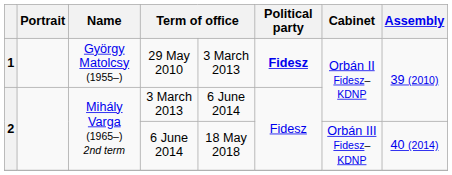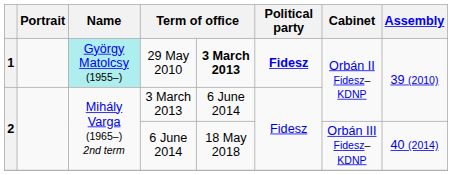(104, 63) no background -> (104, 63) paleturquoise background
(226, 63) normal -> (226, 63) bold
